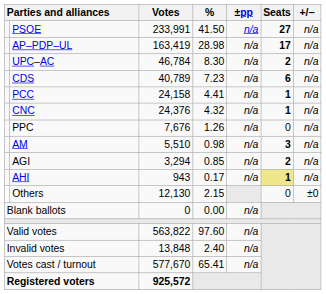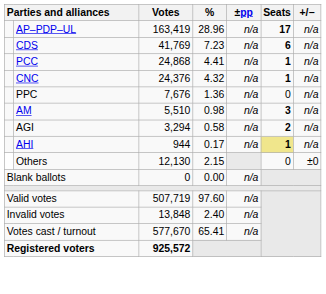- row: (27, 29)
(211, 45) 28.98 -> (211, 29) 28.96
- row: (33, 62)
(174, 78) 40,789 -> (174, 45) 41,769
(174, 95) 24,158 -> (174, 62) 24,868
(214, 128) 1.26 -> (214, 95) 1.36
(214, 161) 0.85 -> (214, 128) 0.58
(182, 177) 943 -> (182, 144) 944
(171, 231) 563,822 -> (171, 198) 507,719
